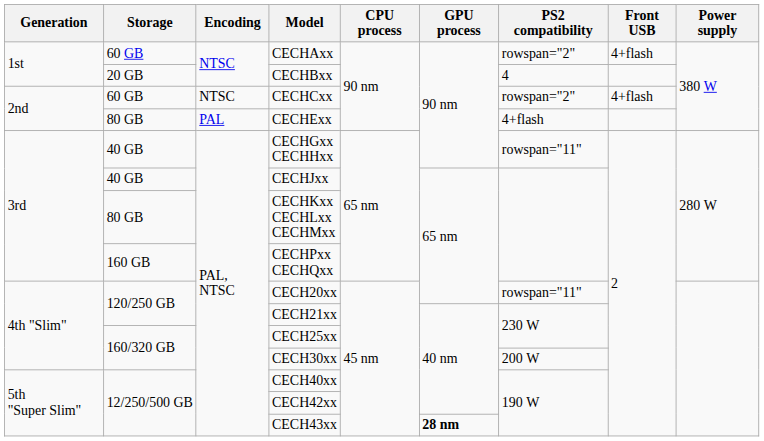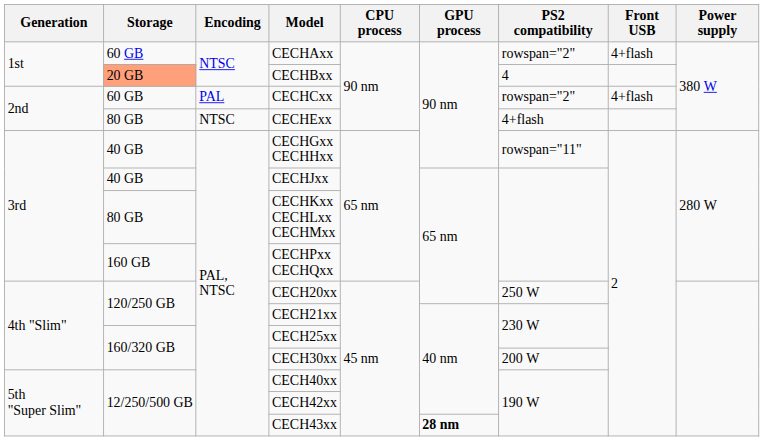(125, 75) no background -> (125, 75) lightsalmon background
(217, 97) NTSC -> (212, 97) PAL
(212, 119) PAL -> (217, 119) NTSC
(542, 292) rowspan="11" -> (521, 292) 250 W
